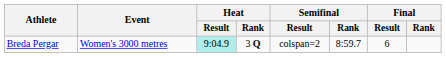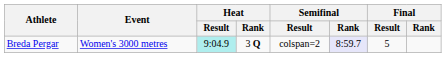(348, 44) no background -> (348, 44) lavender background
(387, 44) 6 -> (387, 44) 5
